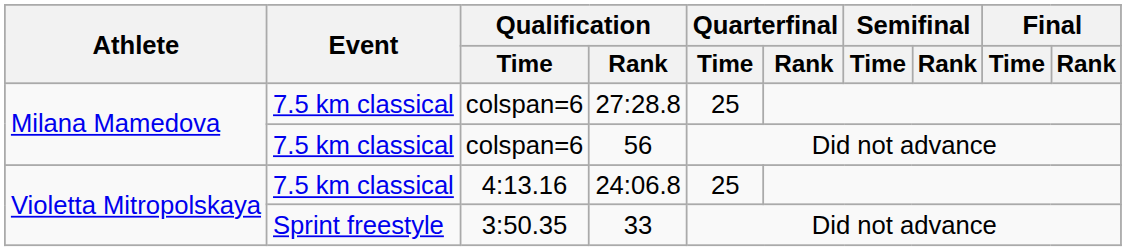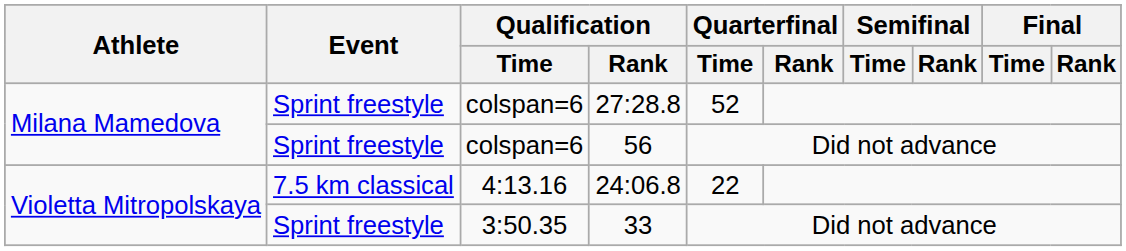(363, 104) 7.5 km classical -> (358, 104) Sprint freestyle
(725, 104) 25 -> (725, 104) 52
(363, 145) 7.5 km classical -> (358, 145) Sprint freestyle
(725, 185) 25 -> (725, 185) 22
